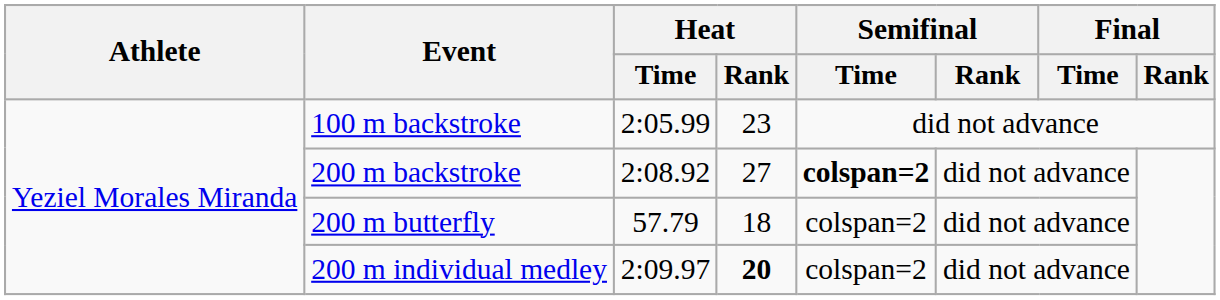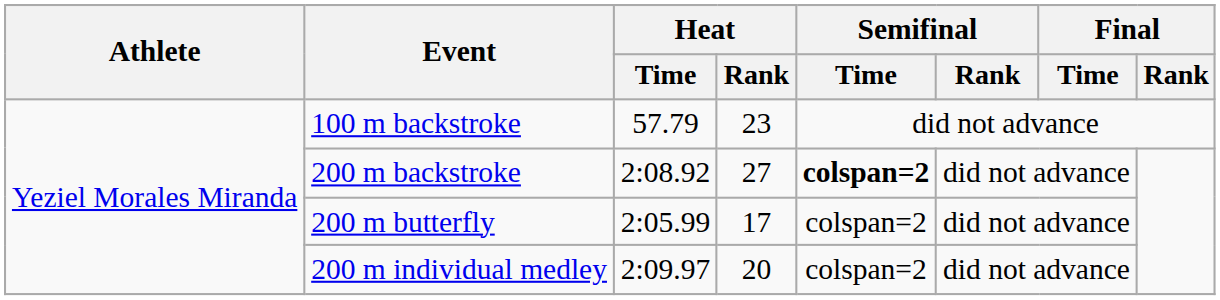(665, 123) 2:05.99 -> (665, 123) 57.79
(665, 221) 57.79 -> (665, 221) 2:05.99
(756, 221) 18 -> (756, 221) 17
(756, 270) bold -> (756, 270) normal
